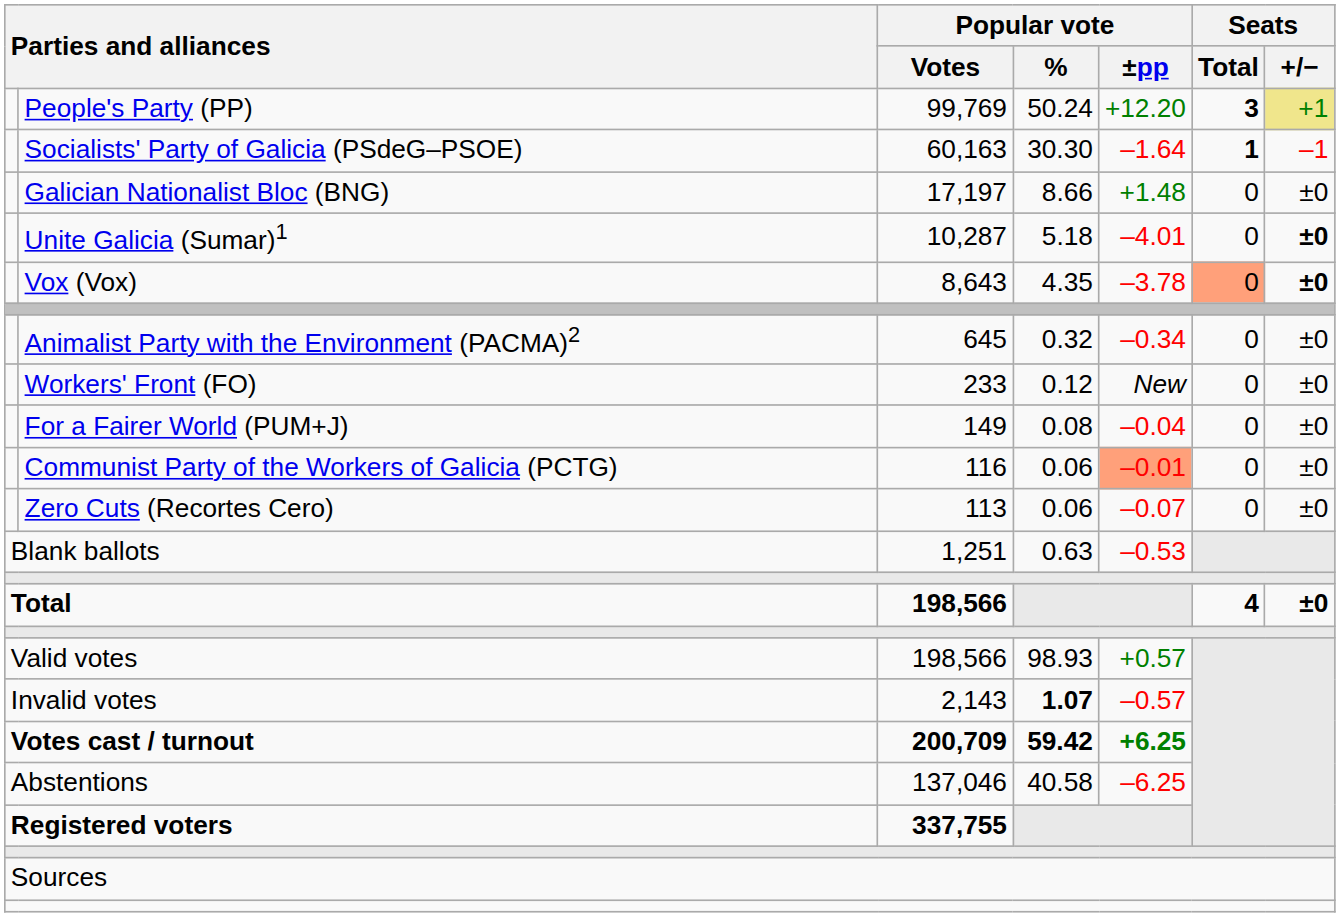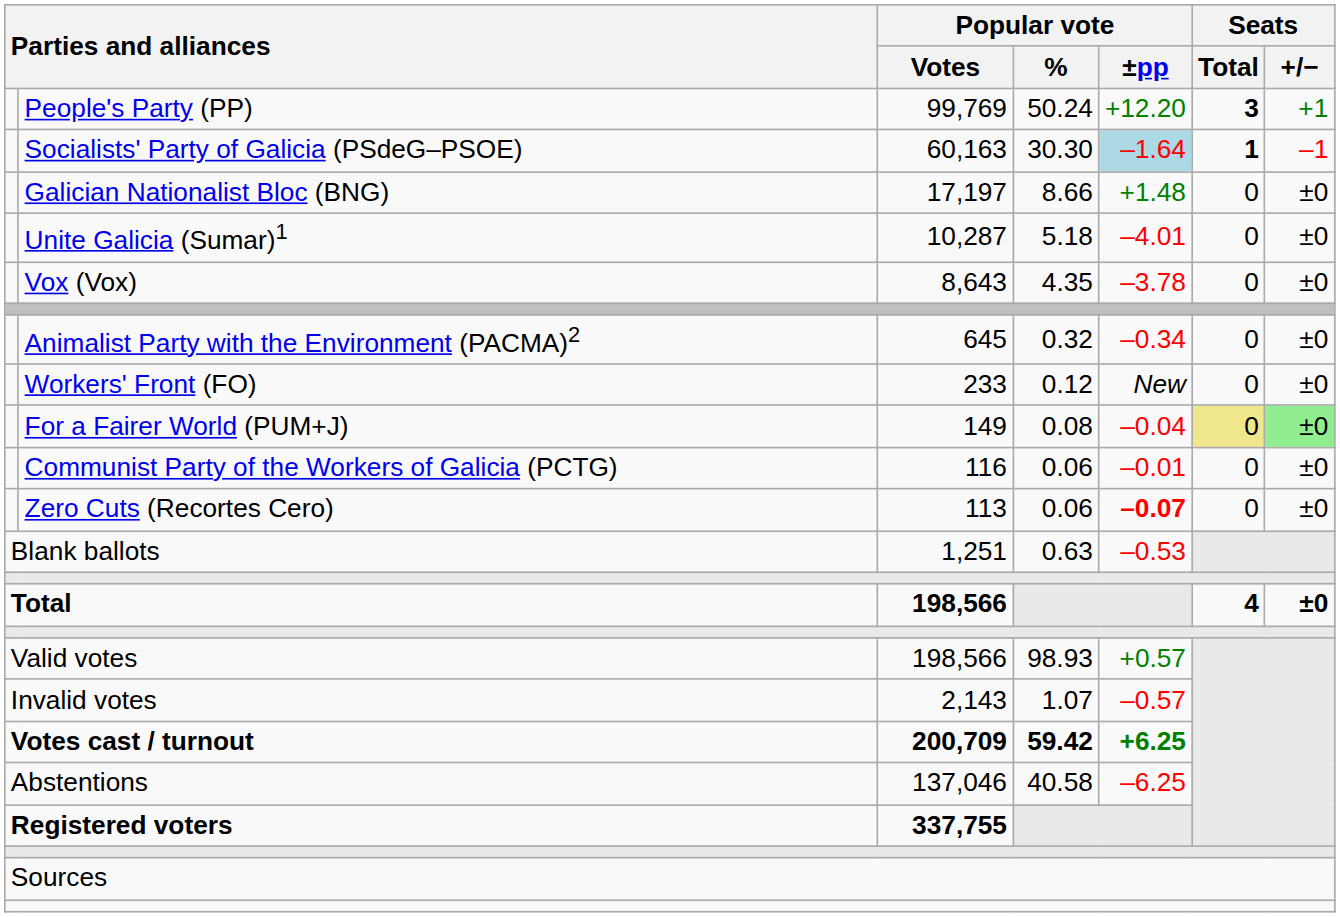(1313, 108) khaki background -> (1313, 108) no background
(1153, 150) no background -> (1153, 150) lightblue background
(1314, 236) bold -> (1314, 236) normal
(1251, 282) lightsalmon background -> (1251, 282) no background
(1314, 282) bold -> (1314, 282) normal
(1251, 426) no background -> (1251, 426) khaki background
(1314, 426) no background -> (1314, 426) lightgreen background
(1153, 467) lightsalmon background -> (1153, 467) no background
(1153, 509) normal -> (1153, 509) bold
(1067, 700) bold -> (1067, 700) normal
